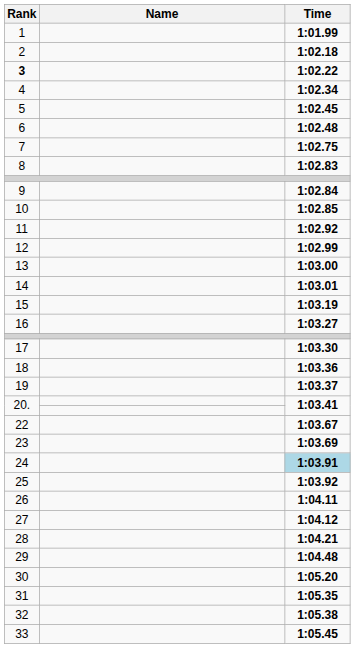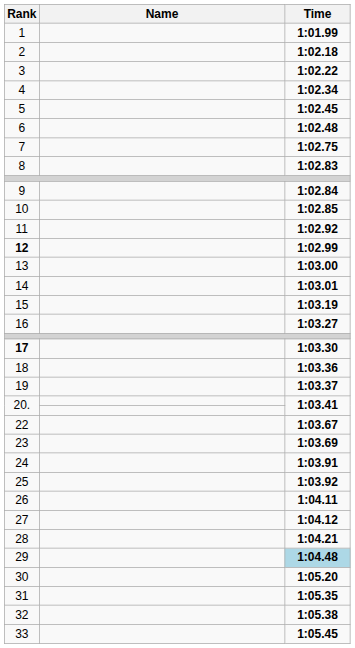(22, 71) bold -> (22, 71) normal
(22, 247) normal -> (22, 247) bold
(22, 348) normal -> (22, 348) bold
(318, 462) lightblue background -> (318, 462) no background
(318, 557) no background -> (318, 557) lightblue background
